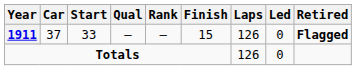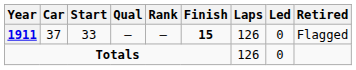(206, 34) normal -> (206, 34) bold
(322, 34) bold -> (322, 34) normal
